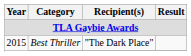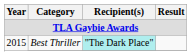(119, 43) no background -> (119, 43) paleturquoise background
